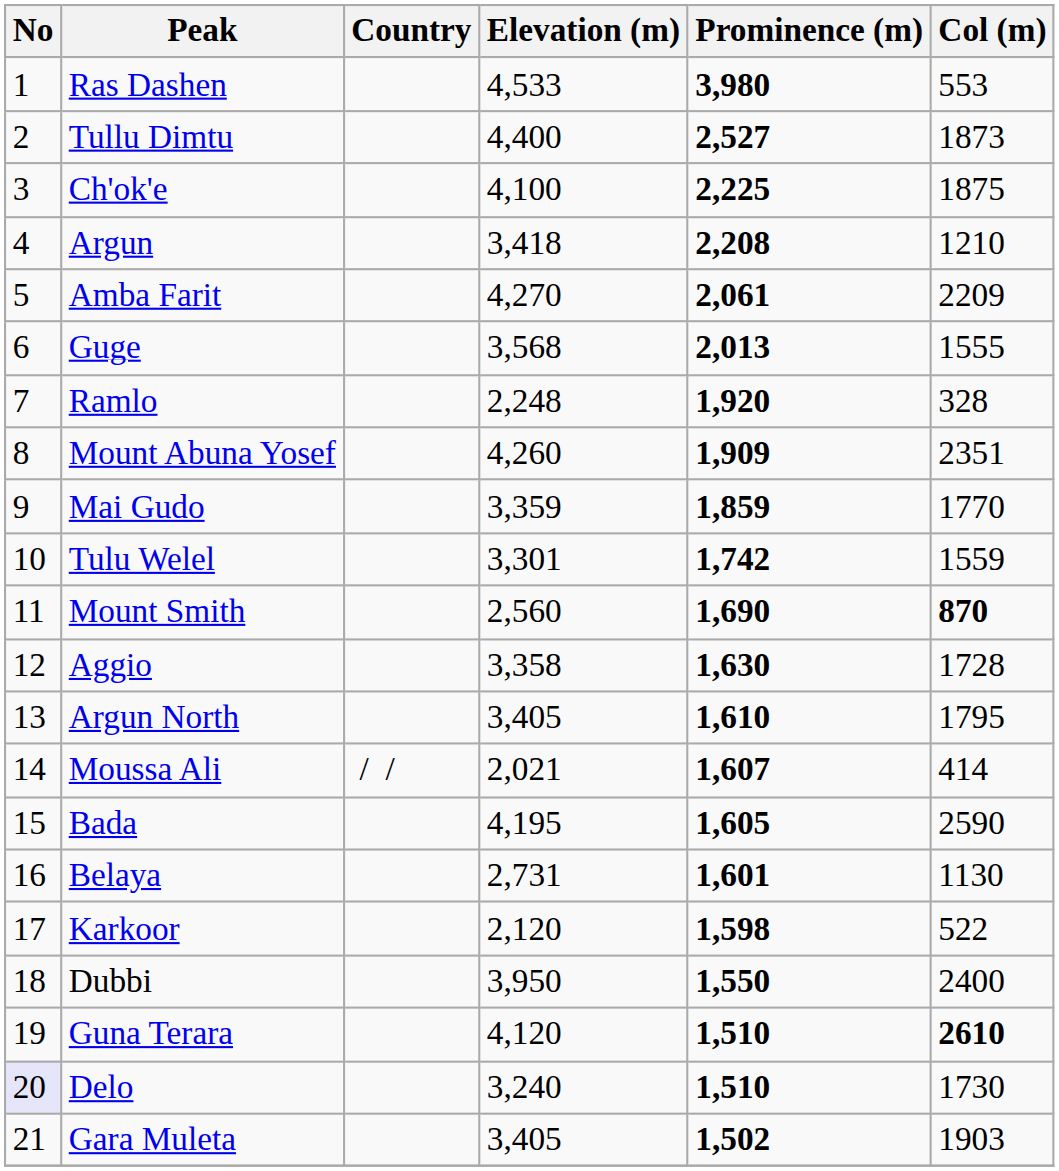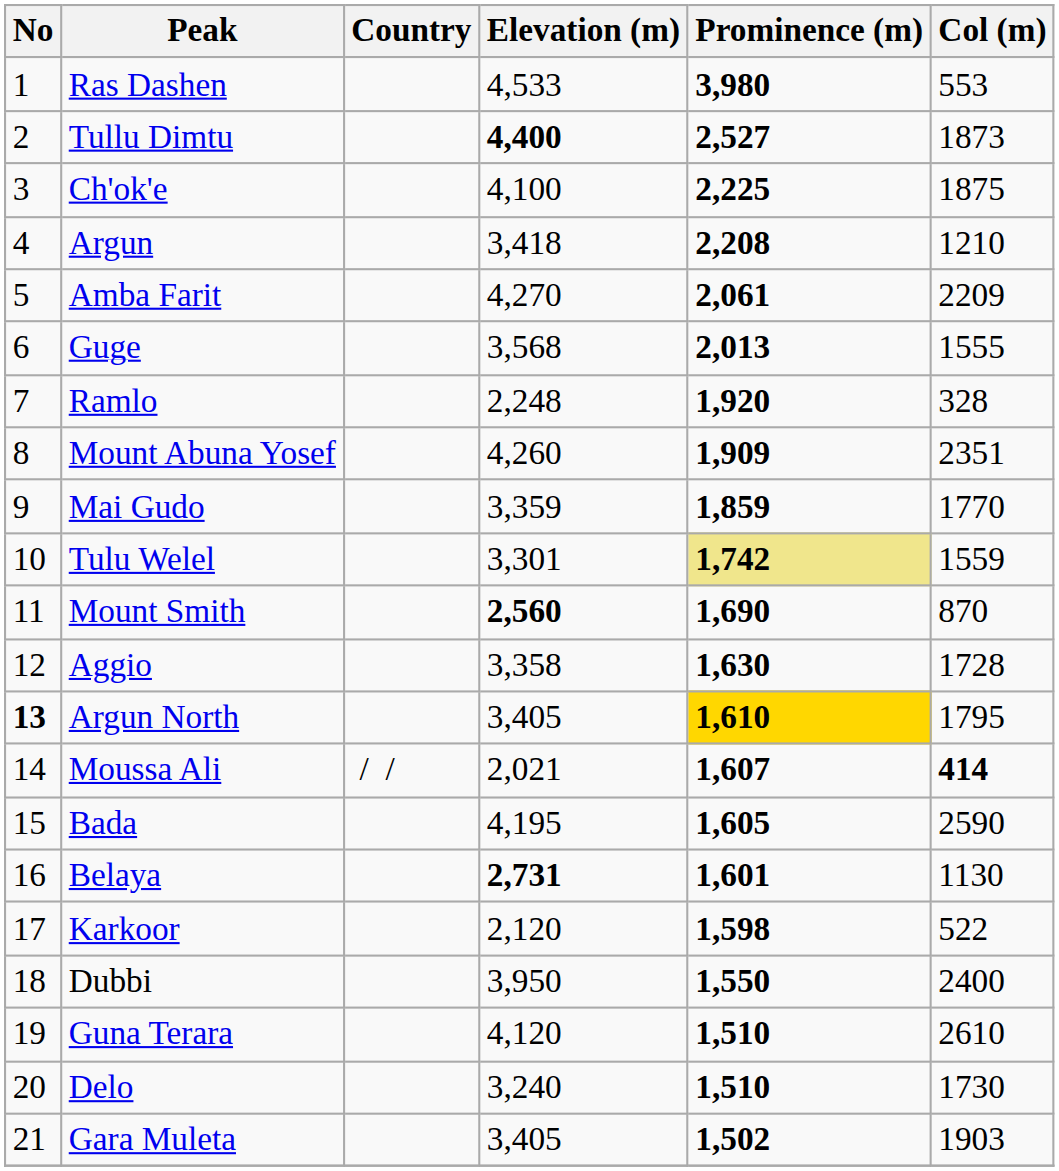(524, 136) normal -> (524, 136) bold
(733, 558) no background -> (733, 558) khaki background
(524, 611) normal -> (524, 611) bold
(963, 611) bold -> (963, 611) normal
(29, 717) normal -> (29, 717) bold
(733, 717) no background -> (733, 717) gold background
(963, 769) normal -> (963, 769) bold
(524, 875) normal -> (524, 875) bold
(972, 1033) bold -> (972, 1033) normal
(29, 1086) lavender background -> (29, 1086) no background
